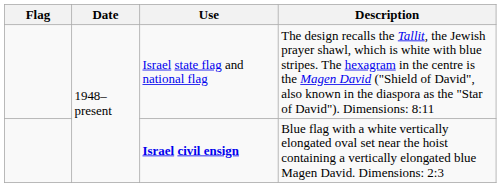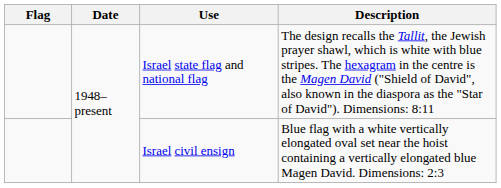(191, 150) bold -> (189, 150) normal
